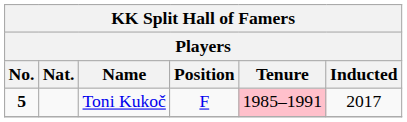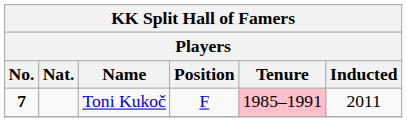(22, 102) 5 -> (22, 102) 7
(364, 102) 2017 -> (364, 102) 2011
